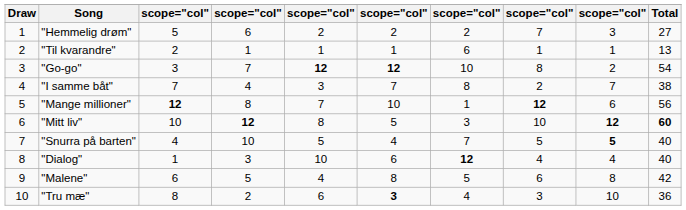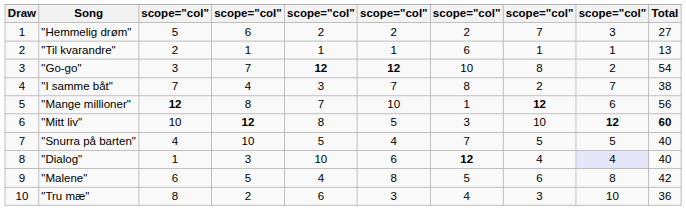(612, 141) bold -> (612, 141) normal
(612, 159) no background -> (612, 159) lavender background
(394, 196) bold -> (394, 196) normal
